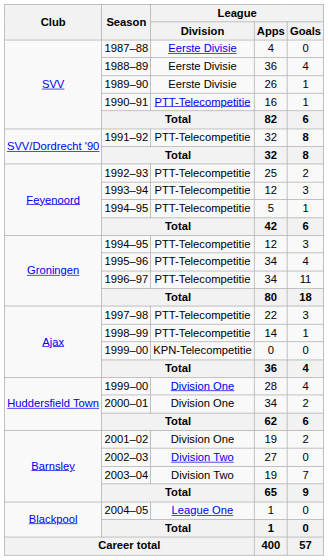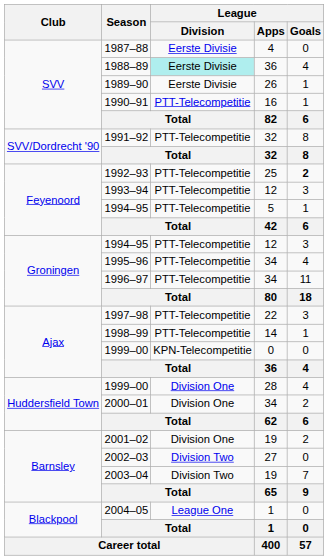(202, 66) no background -> (202, 66) paleturquoise background
(306, 137) bold -> (306, 137) normal
(306, 173) normal -> (306, 173) bold
